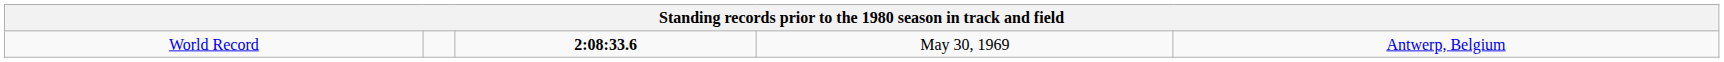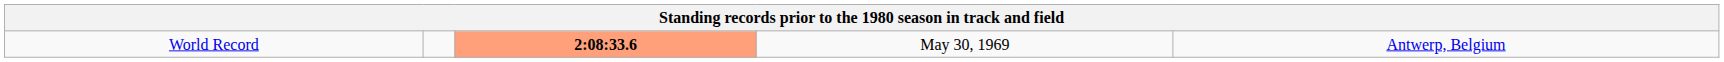(606, 43) no background -> (606, 43) lightsalmon background
